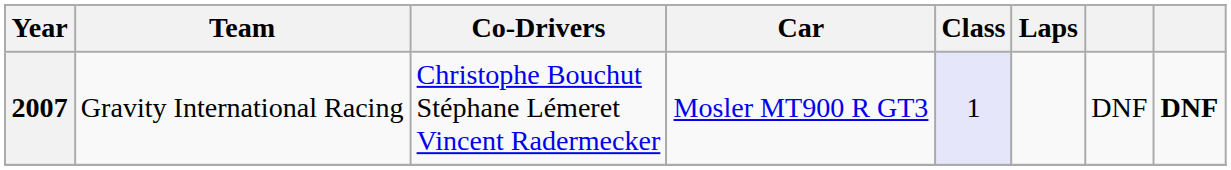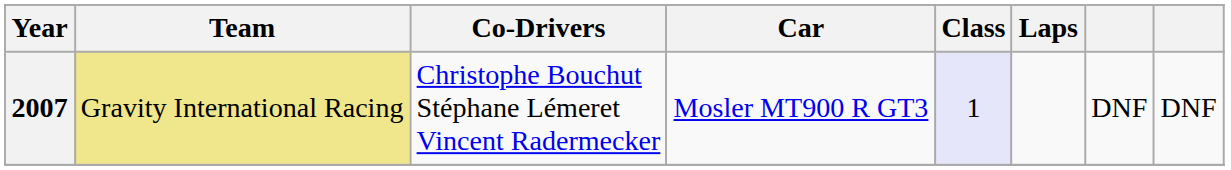(242, 107) no background -> (242, 107) khaki background
(1189, 107) bold -> (1189, 107) normal
